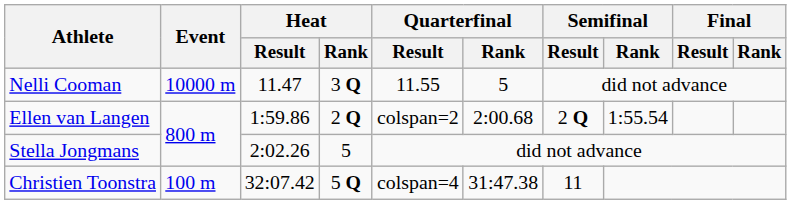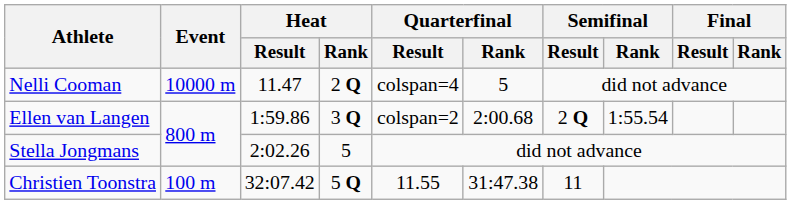(346, 85) 3 Q -> (346, 85) 2 Q
(418, 85) 11.55 -> (418, 85) colspan=4
(346, 117) 2 Q -> (346, 117) 3 Q
(418, 183) colspan=4 -> (418, 183) 11.55
